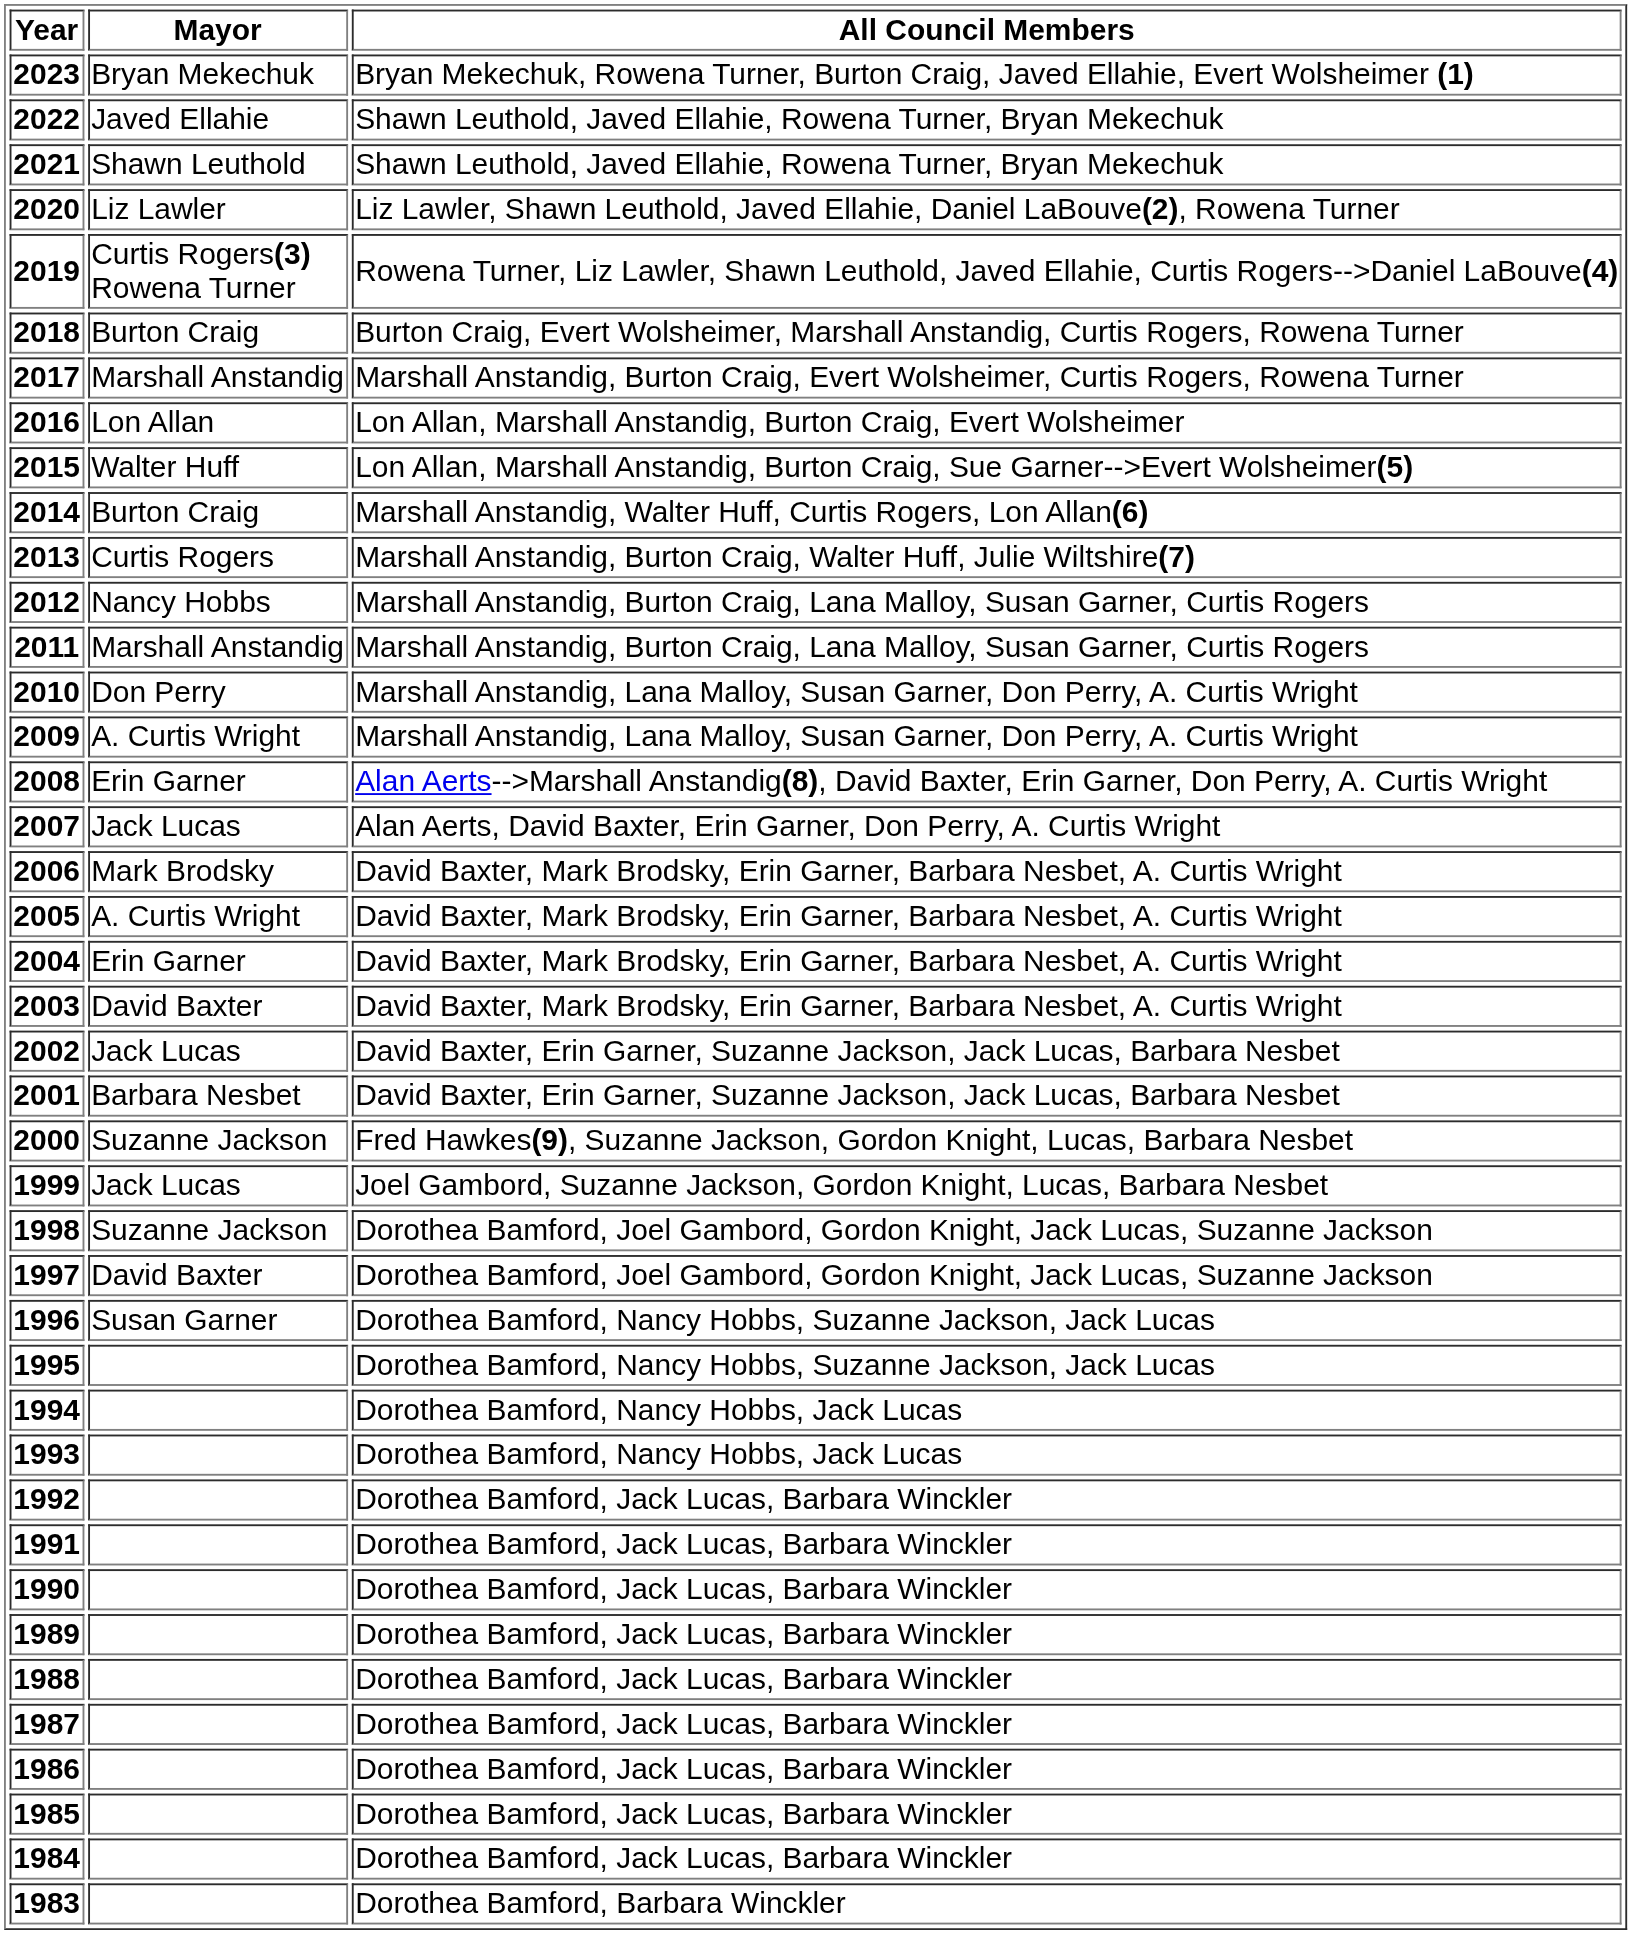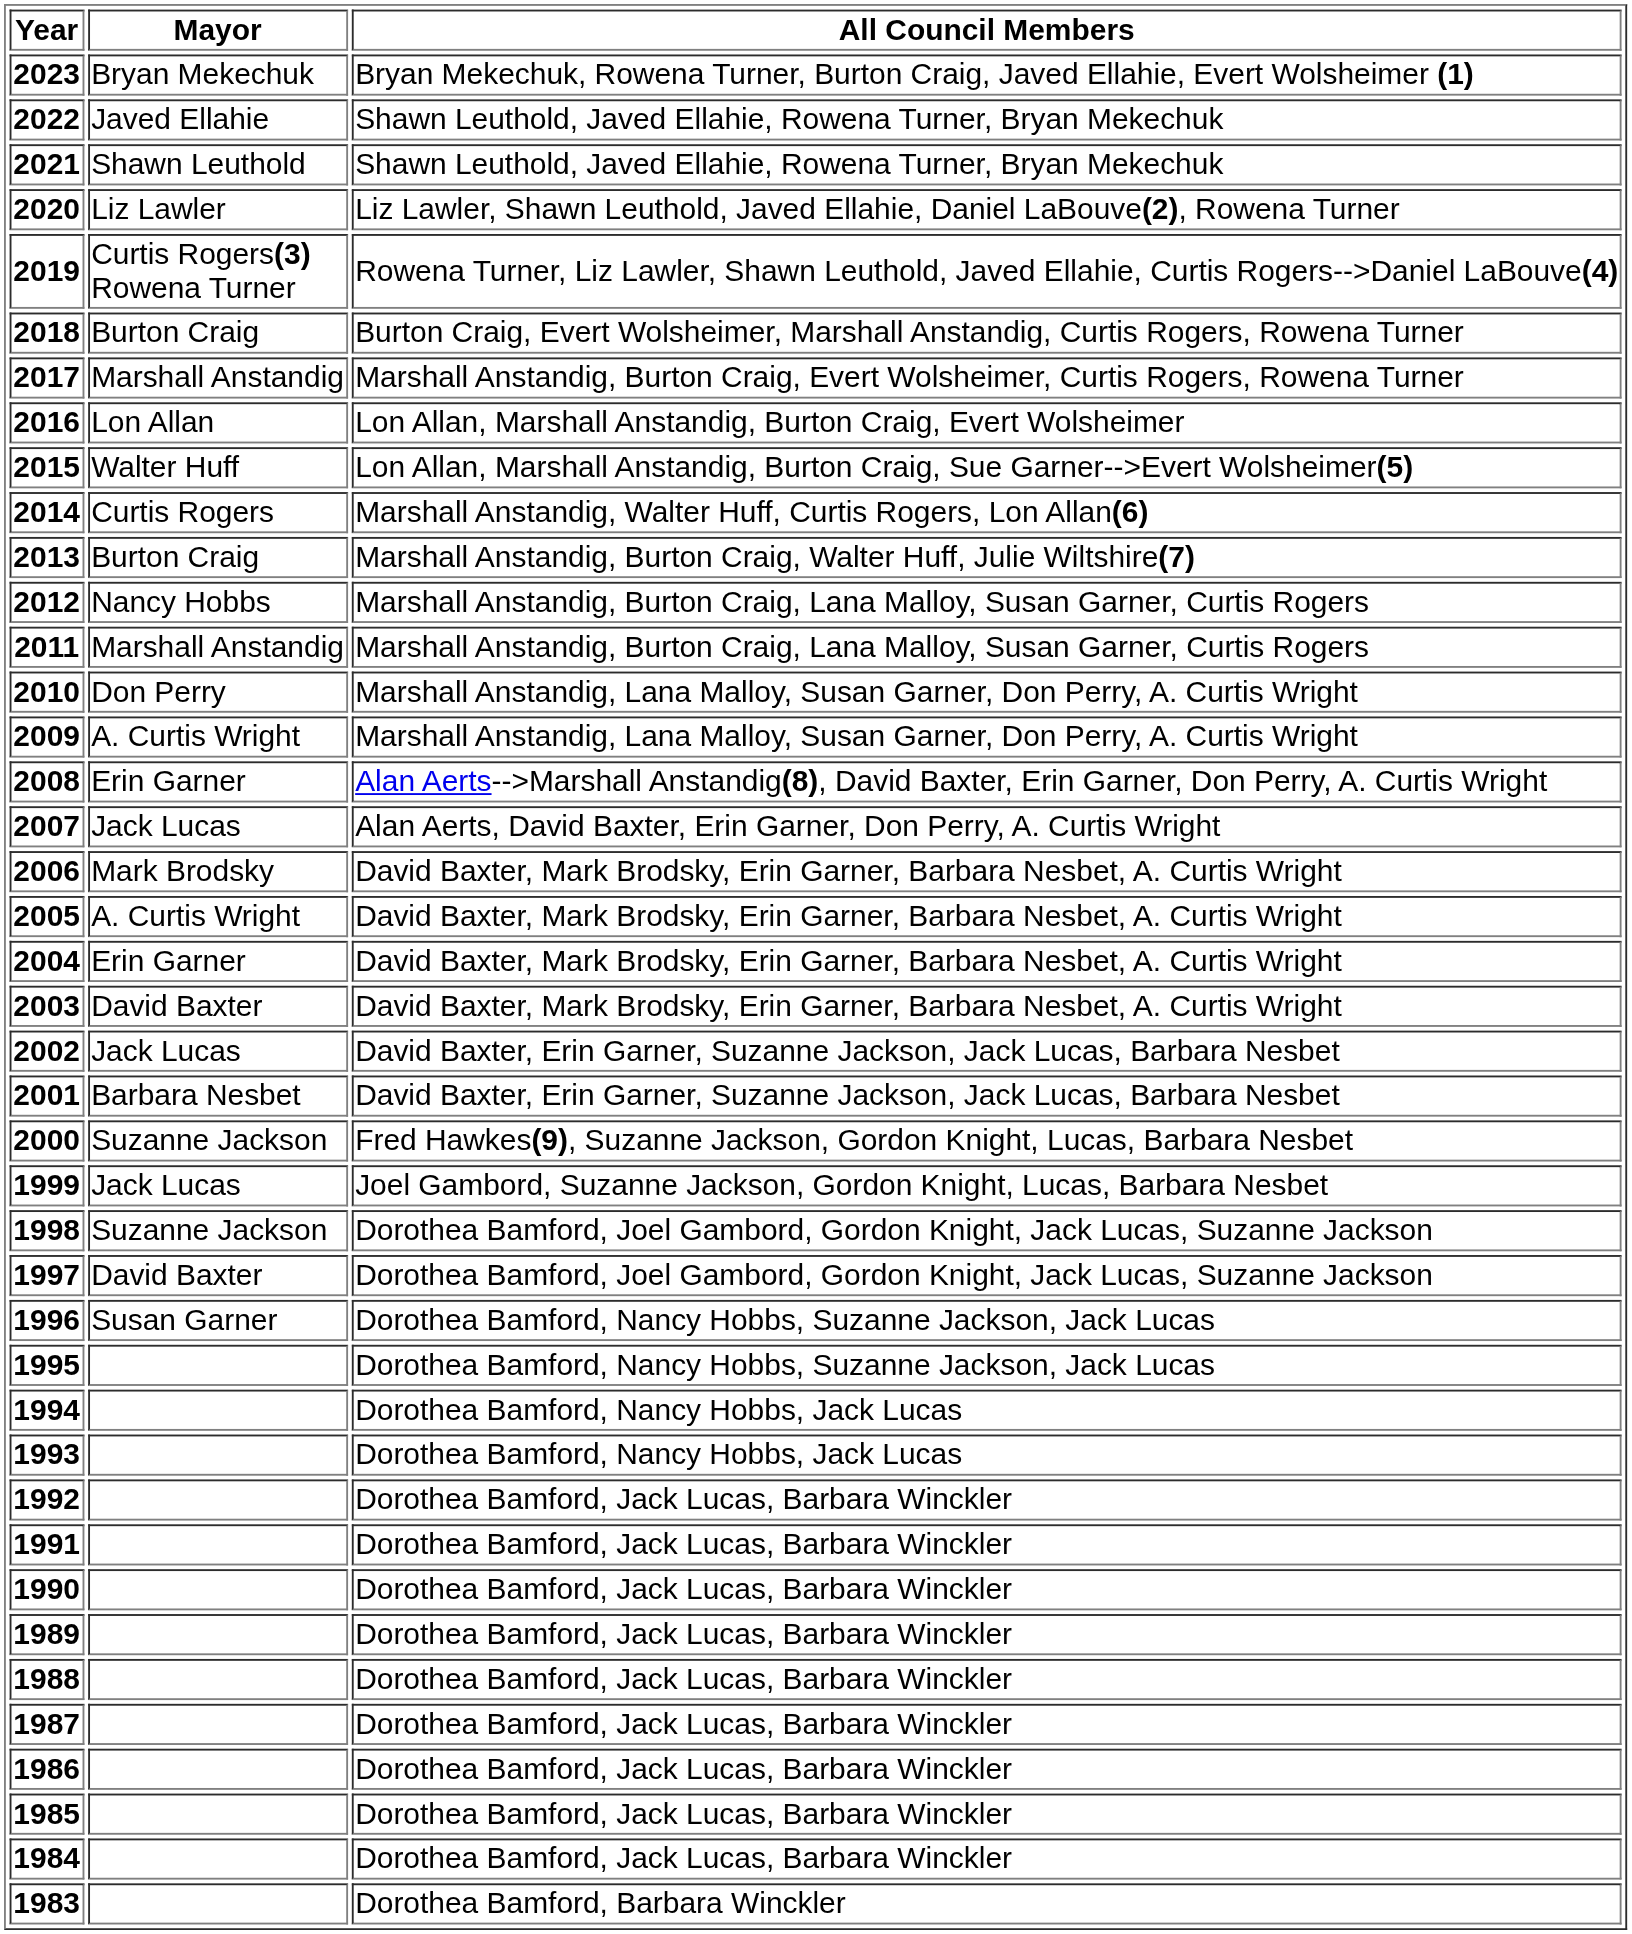(175, 512) Burton Craig -> (183, 512) Curtis Rogers
(183, 557) Curtis Rogers -> (175, 557) Burton Craig
